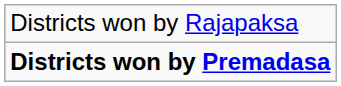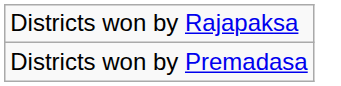(170, 61) bold -> (159, 61) normal
